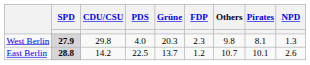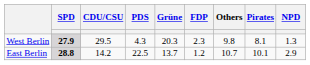(103, 41) 29.8 -> (103, 41) 29.5
(140, 41) 4.0 -> (140, 41) 4.3
(291, 54) 2.6 -> (291, 54) 2.9
